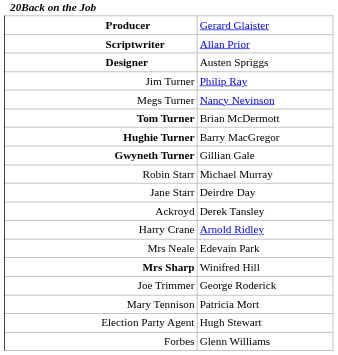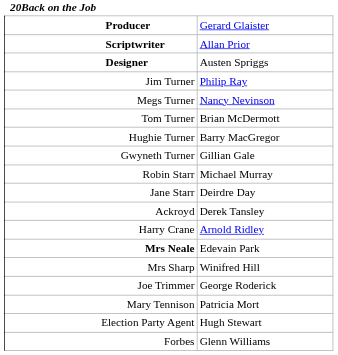(166, 118) bold -> (168, 118) normal
(159, 137) bold -> (162, 137) normal
(154, 155) bold -> (158, 155) normal
(171, 248) normal -> (170, 248) bold
(168, 267) bold -> (171, 267) normal
